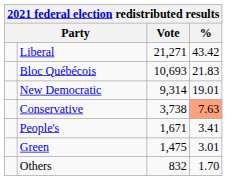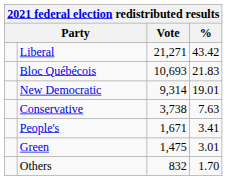(209, 109) lightsalmon background -> (209, 109) no background
